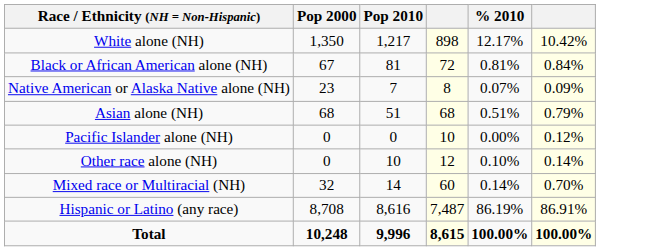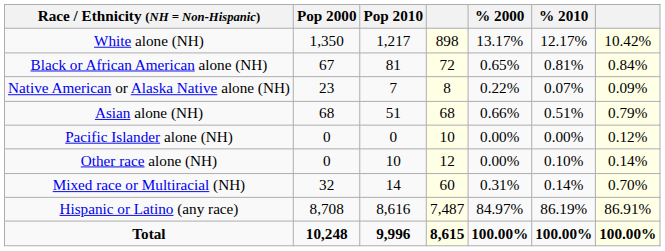+ column: (500, 16)
